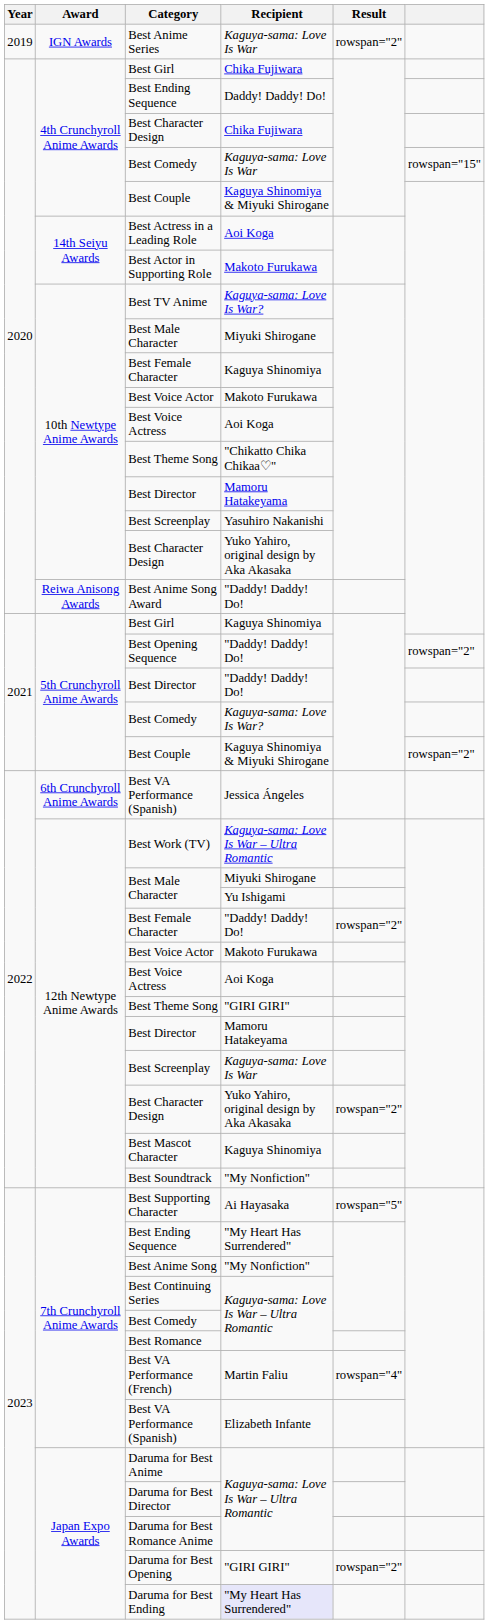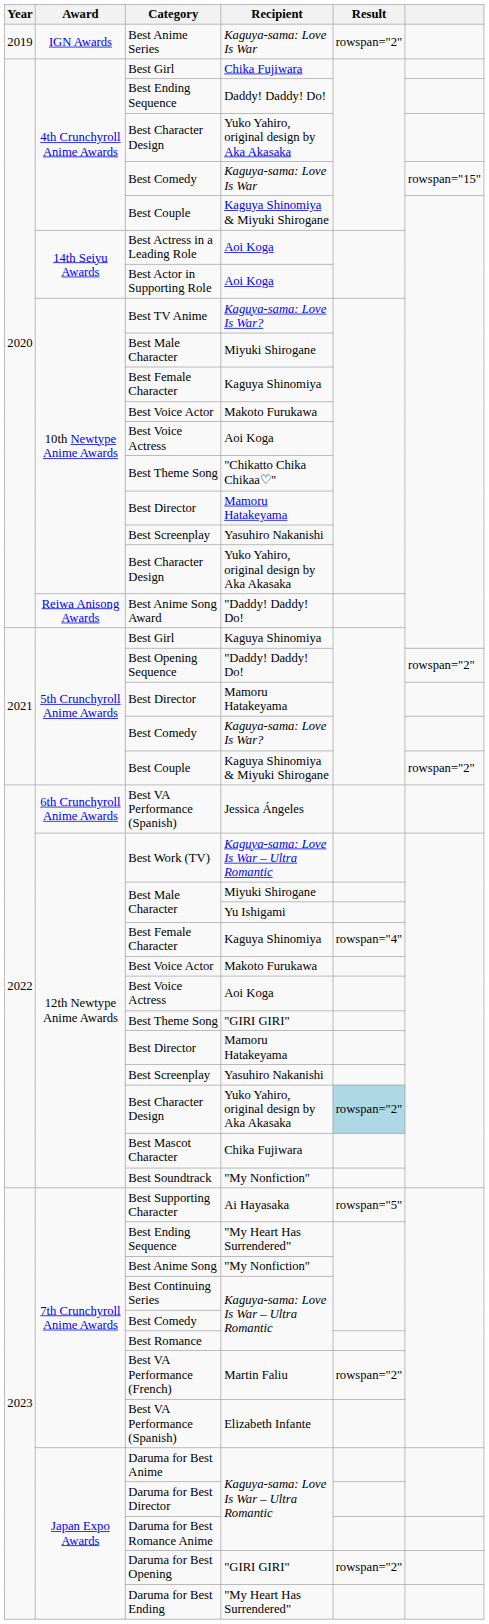(263, 130) Chika Fujiwara -> (270, 137) Yuko Yahiro, original design by Aka Akasaka
(271, 267) Makoto Furukawa -> (249, 281) Aoi Koga
(266, 685) "Daddy! Daddy! Do! -> (256, 699) Mamoru Hatakeyama
(266, 924) "Daddy! Daddy! Do! -> (273, 939) Kaguya Shinomiya
(369, 924) rowspan="2" -> (369, 939) rowspan="4"
(275, 1067) Kaguya-sama: Love Is War -> (274, 1074) Yasuhiro Nakanishi
(369, 1109) no background -> (369, 1109) lightblue background
(273, 1150) Kaguya Shinomiya -> (263, 1150) Chika Fujiwara
(369, 1375) rowspan="4" -> (369, 1375) rowspan="2"
(263, 1601) lavender background -> (263, 1601) no background
